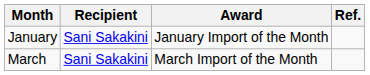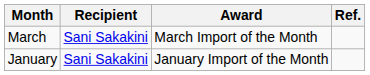rows swapped: (32, 37) <-> (27, 59)
